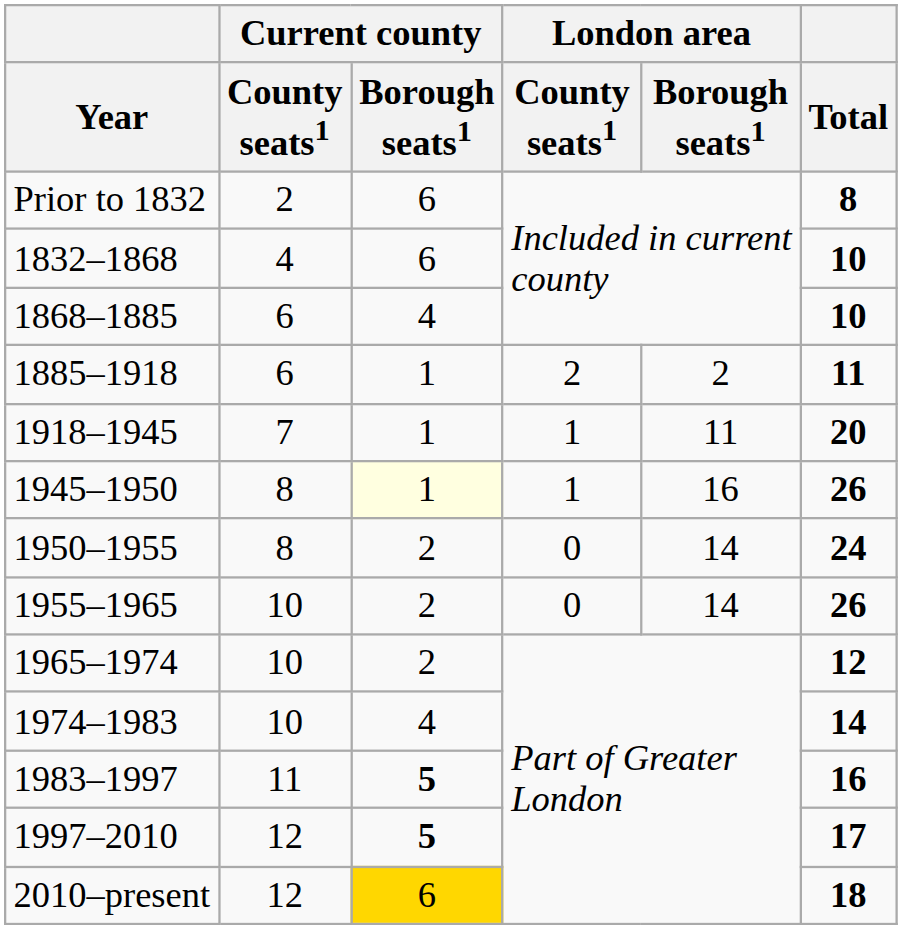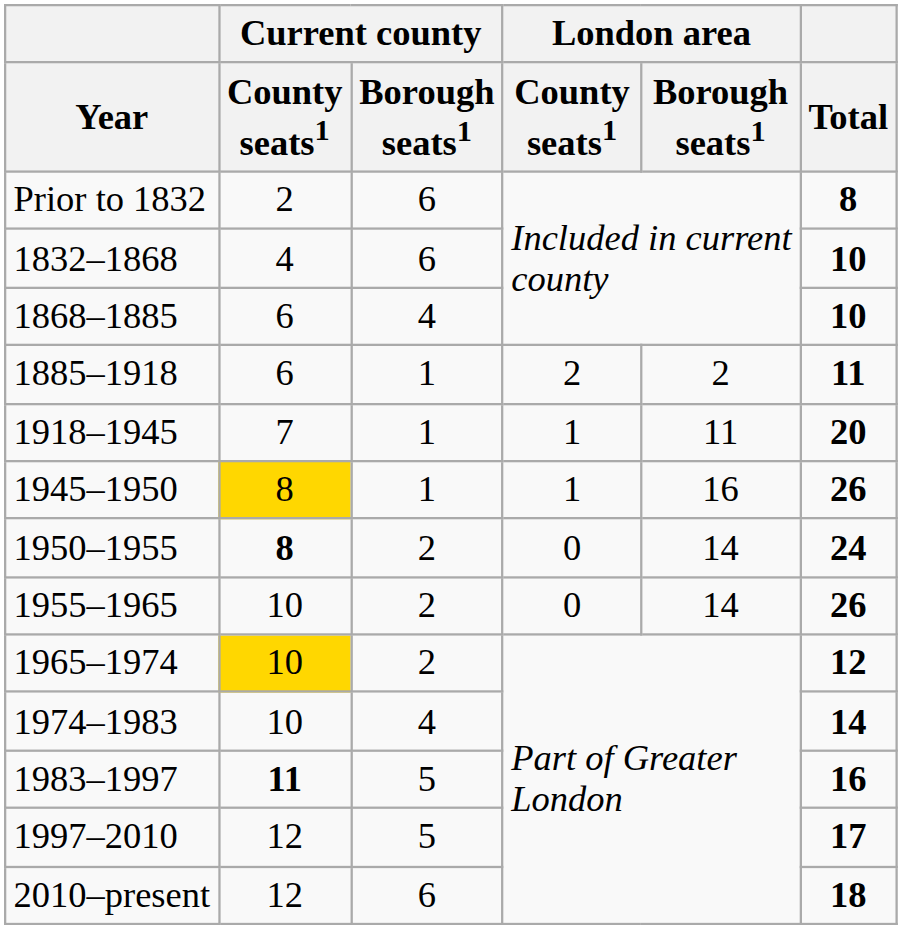(285, 489) no background -> (285, 489) gold background
(427, 489) lightyellow background -> (427, 489) no background
(285, 547) normal -> (285, 547) bold
(285, 662) no background -> (285, 662) gold background
(285, 778) normal -> (285, 778) bold
(427, 778) bold -> (427, 778) normal
(427, 836) bold -> (427, 836) normal
(427, 894) gold background -> (427, 894) no background
